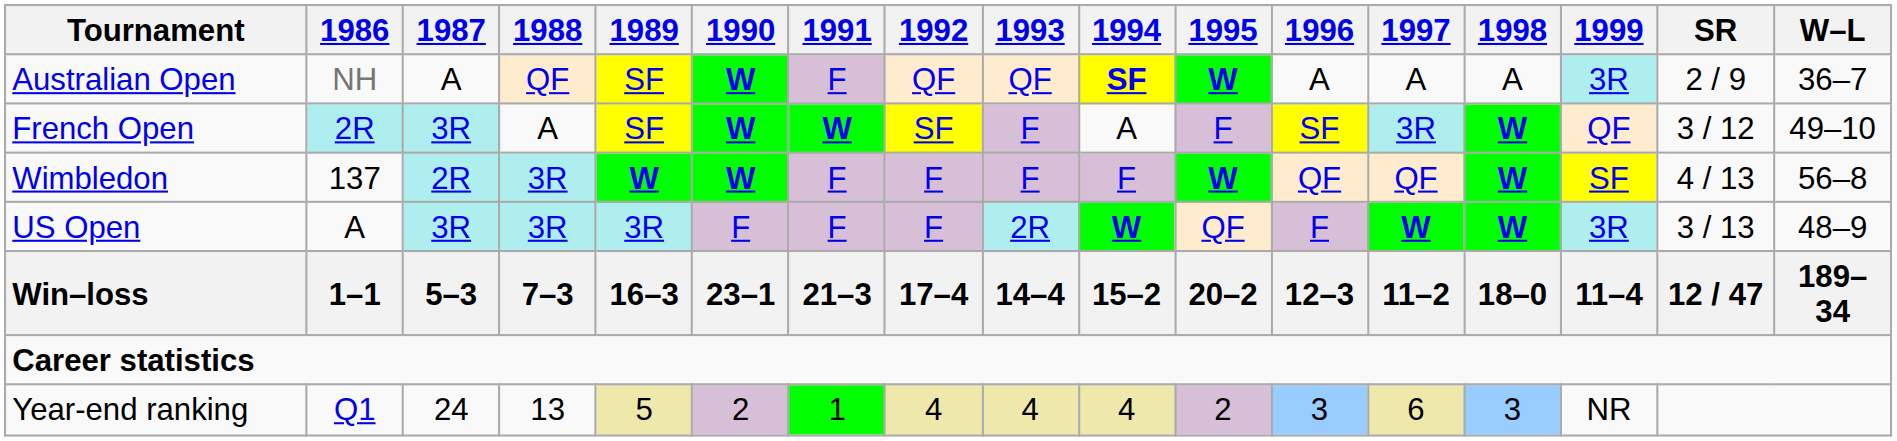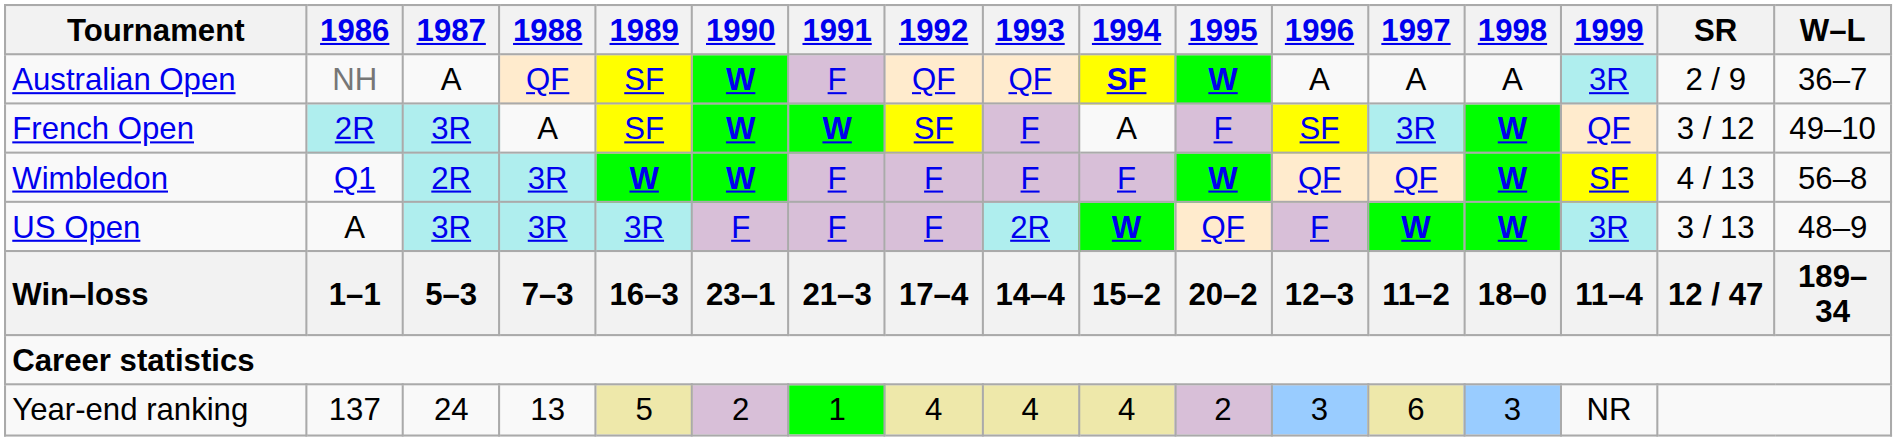(355, 178) 137 -> (355, 178) Q1
(355, 410) Q1 -> (355, 410) 137
